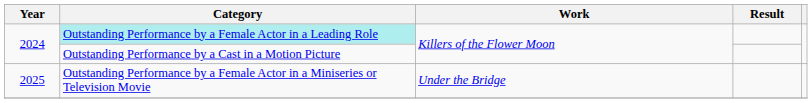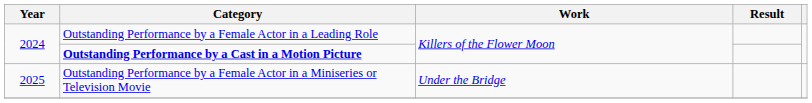(220, 34) paleturquoise background -> (220, 34) no background
(202, 53) normal -> (212, 53) bold
